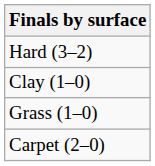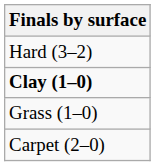(50, 82) normal -> (51, 82) bold
